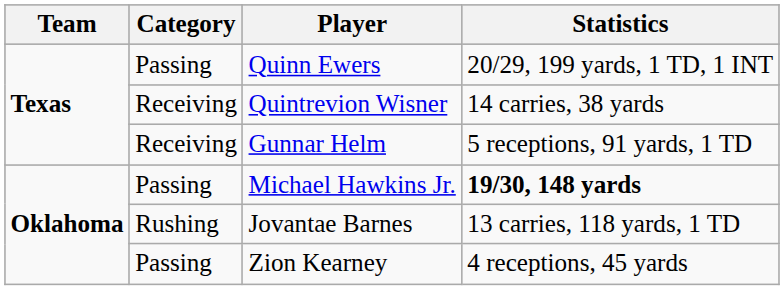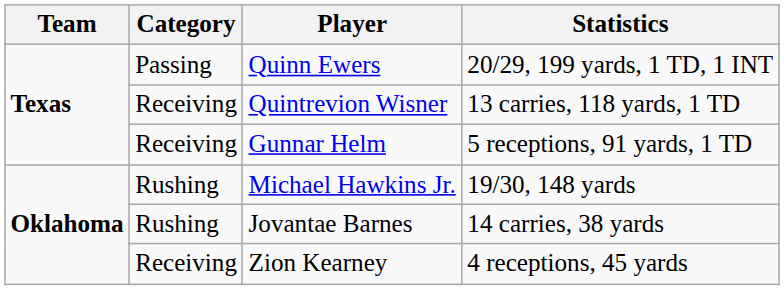(566, 104) 14 carries, 38 yards -> (604, 104) 13 carries, 118 yards, 1 TD
(174, 183) Passing -> (177, 183) Rushing
(554, 183) bold -> (551, 183) normal
(604, 223) 13 carries, 118 yards, 1 TD -> (566, 223) 14 carries, 38 yards
(174, 263) Passing -> (186, 263) Receiving
